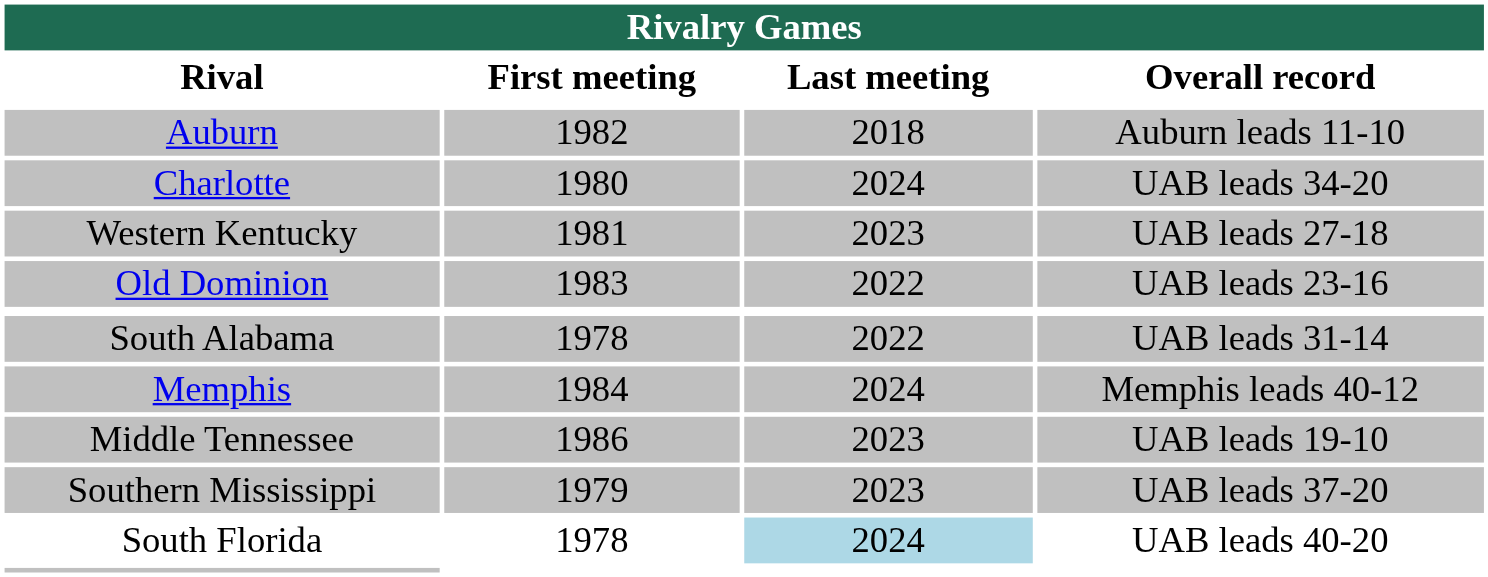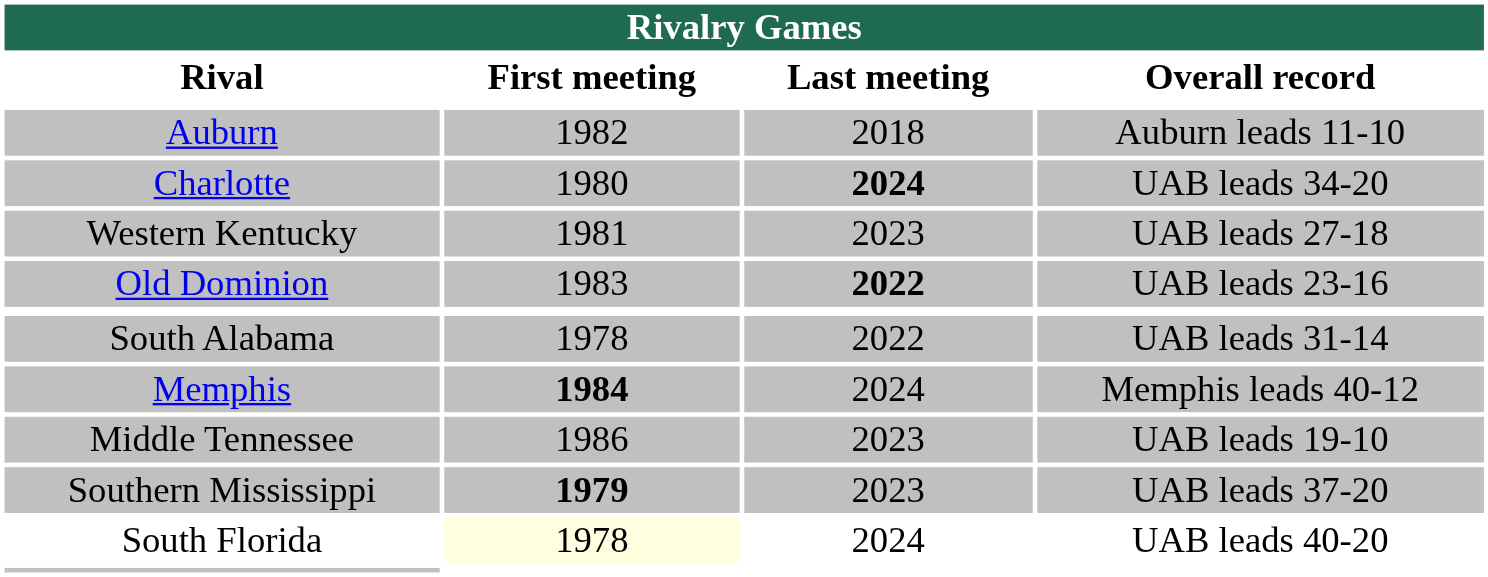(888, 182) normal -> (888, 182) bold
(888, 283) normal -> (888, 283) bold
(592, 388) normal -> (592, 388) bold
(592, 489) normal -> (592, 489) bold
(592, 539) no background -> (592, 539) lightyellow background
(888, 539) lightblue background -> (888, 539) no background
